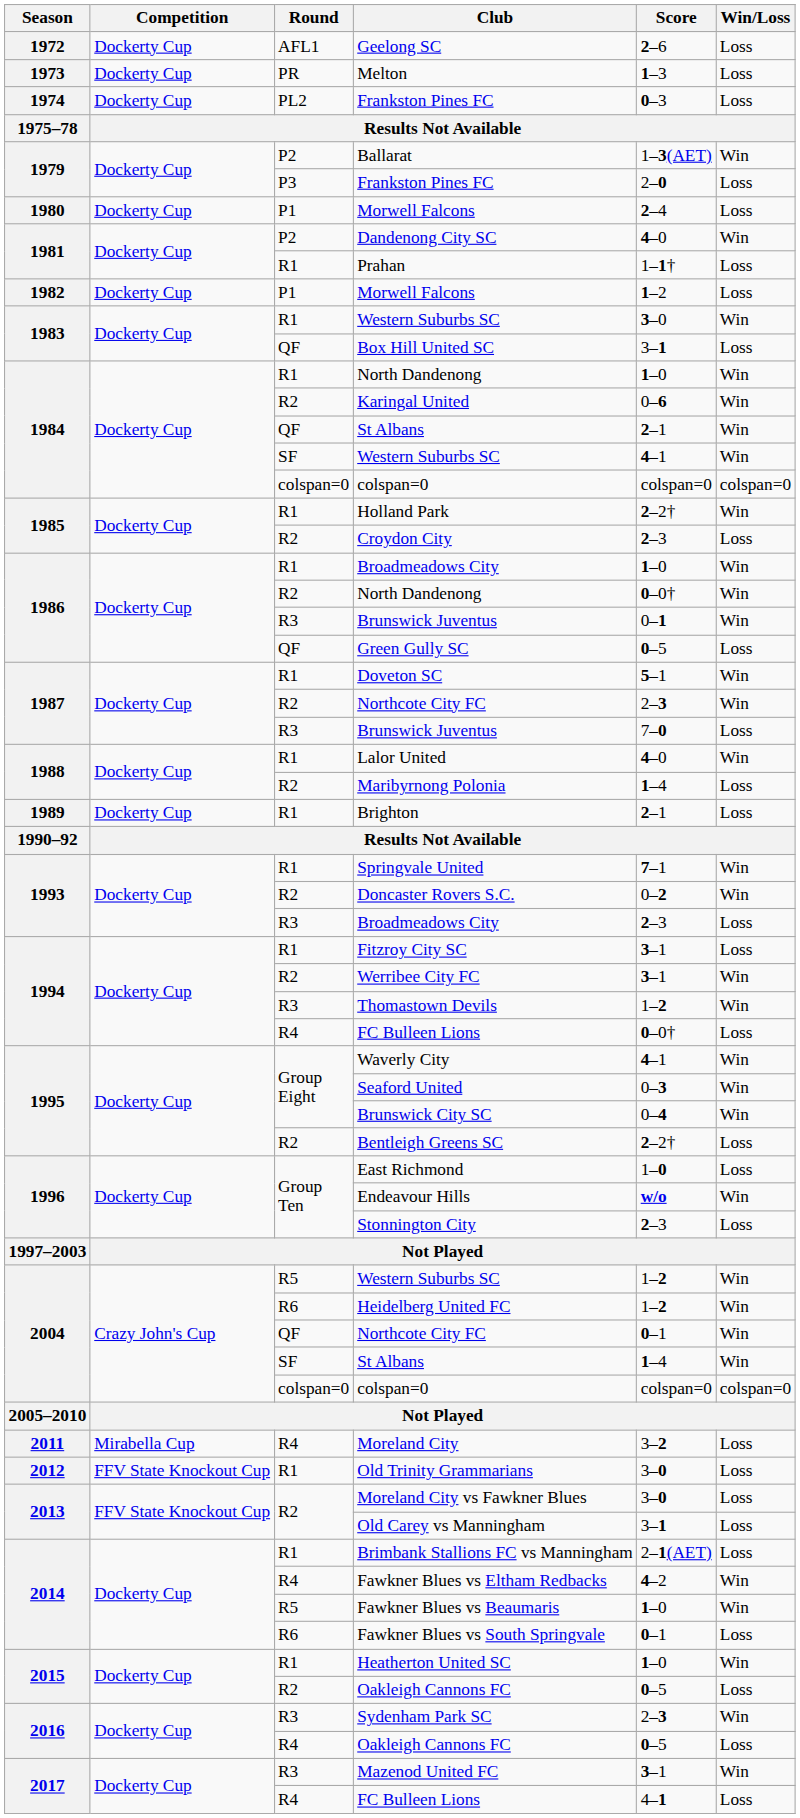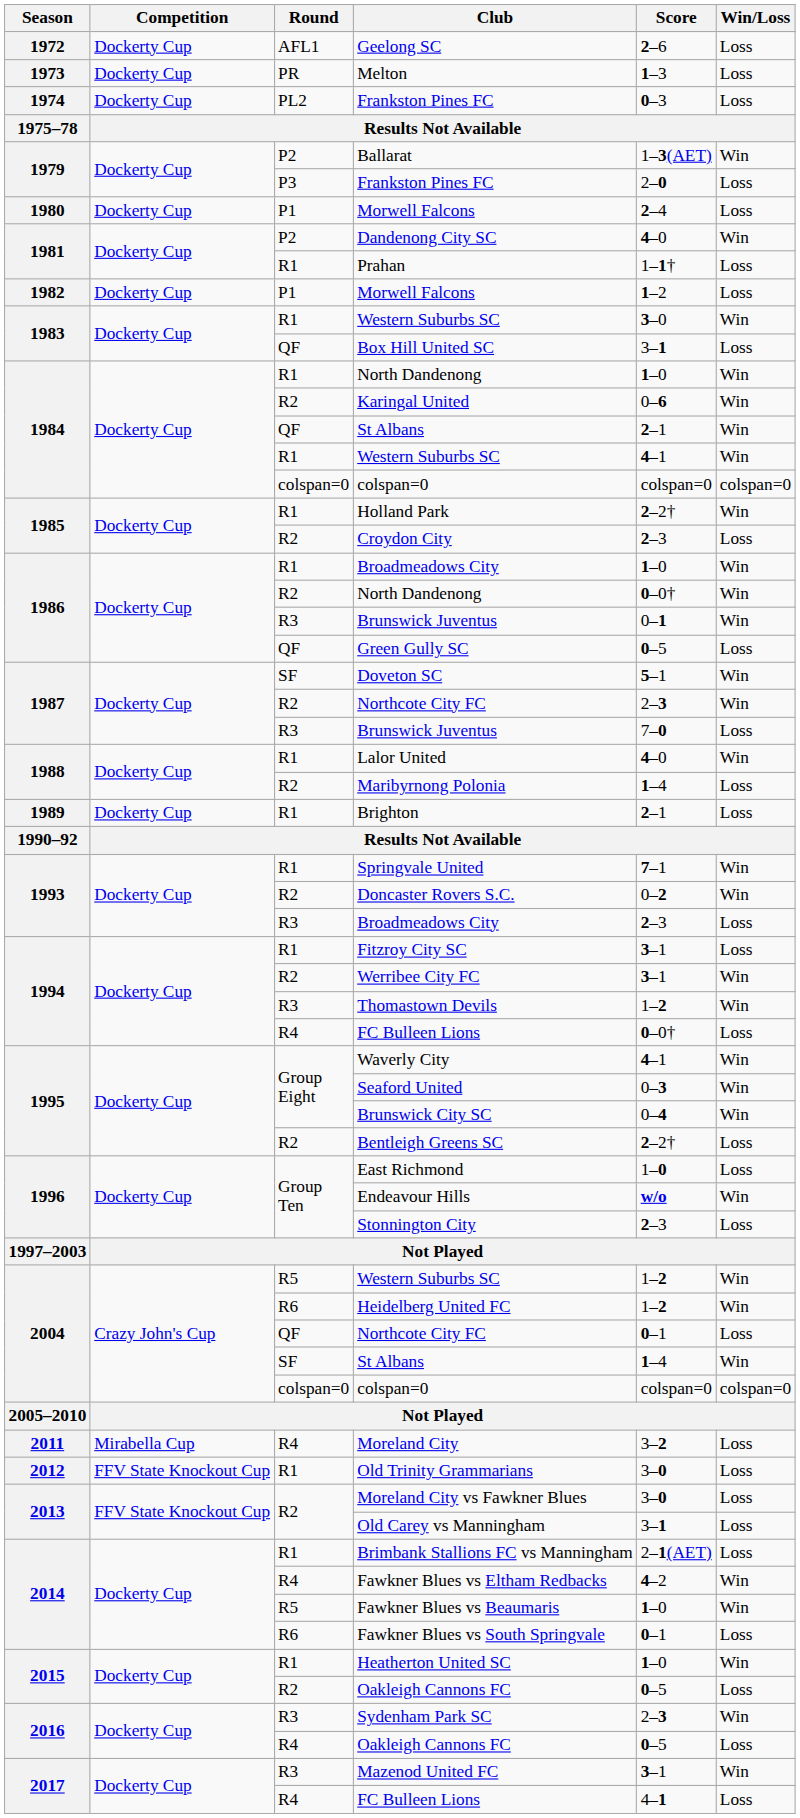(288, 456) SF -> (288, 456) R1
(288, 675) R1 -> (288, 675) SF
(734, 1333) Win -> (736, 1333) Loss
